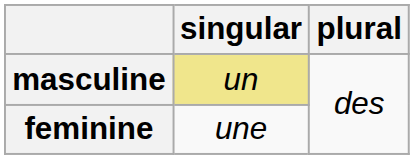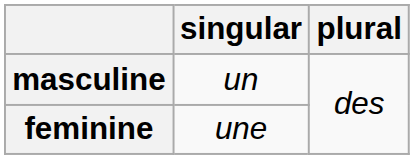(241, 79) khaki background -> (241, 79) no background
